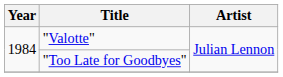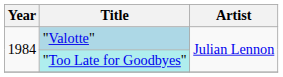(69, 38) no background -> (69, 38) lightblue background
(115, 60) no background -> (115, 60) paleturquoise background
